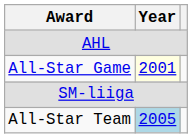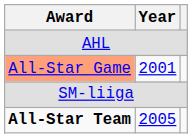(70, 69) no background -> (70, 69) lightsalmon background
(157, 69) lightyellow background -> (157, 69) no background
(70, 120) normal -> (70, 120) bold
(157, 120) lightblue background -> (157, 120) no background
